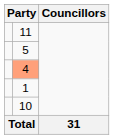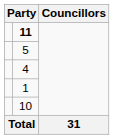(26, 32) normal -> (26, 32) bold
(26, 69) lightsalmon background -> (26, 69) no background
